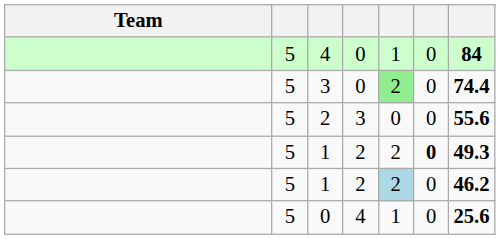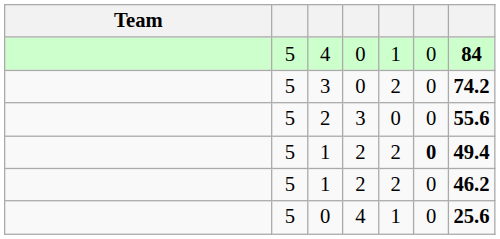(396, 86) lightgreen background -> (396, 86) no background
(472, 86) 74.4 -> (472, 86) 74.2
(472, 151) 49.3 -> (472, 151) 49.4
(396, 184) lightblue background -> (396, 184) no background
